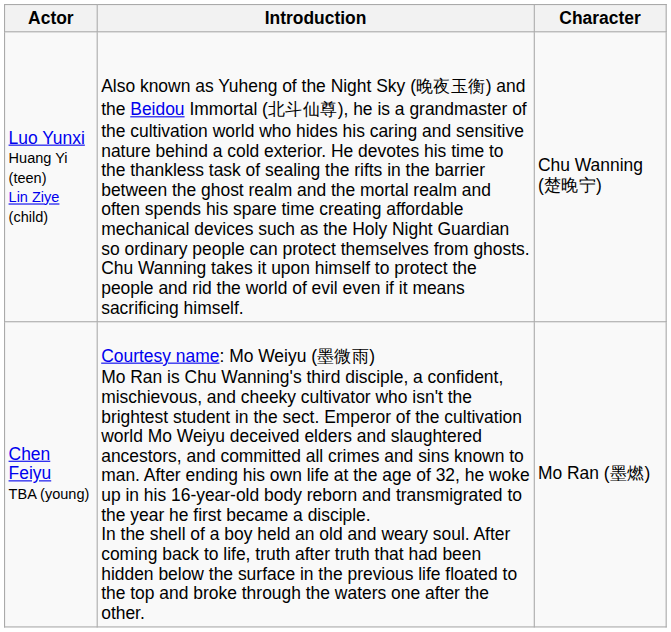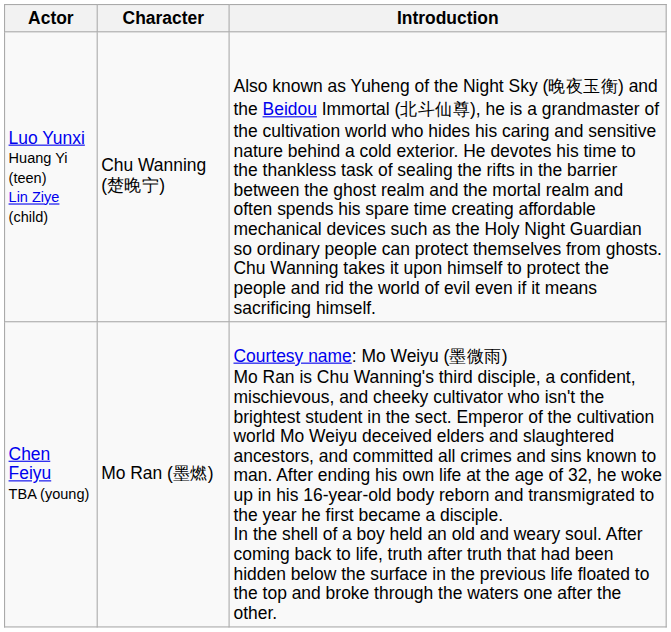columns swapped: (600, 18) <-> (316, 18)
